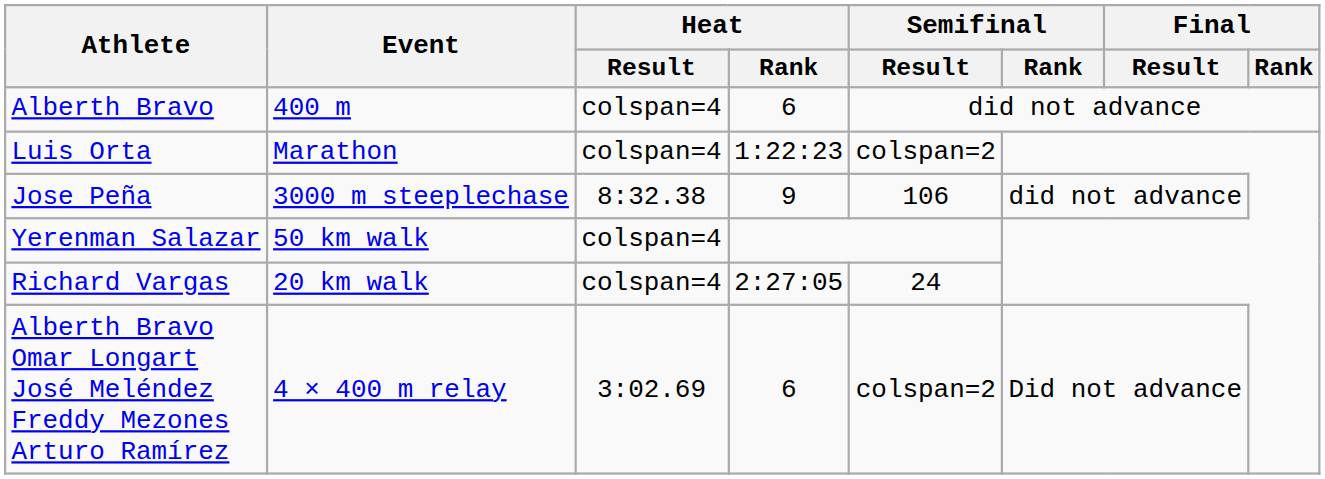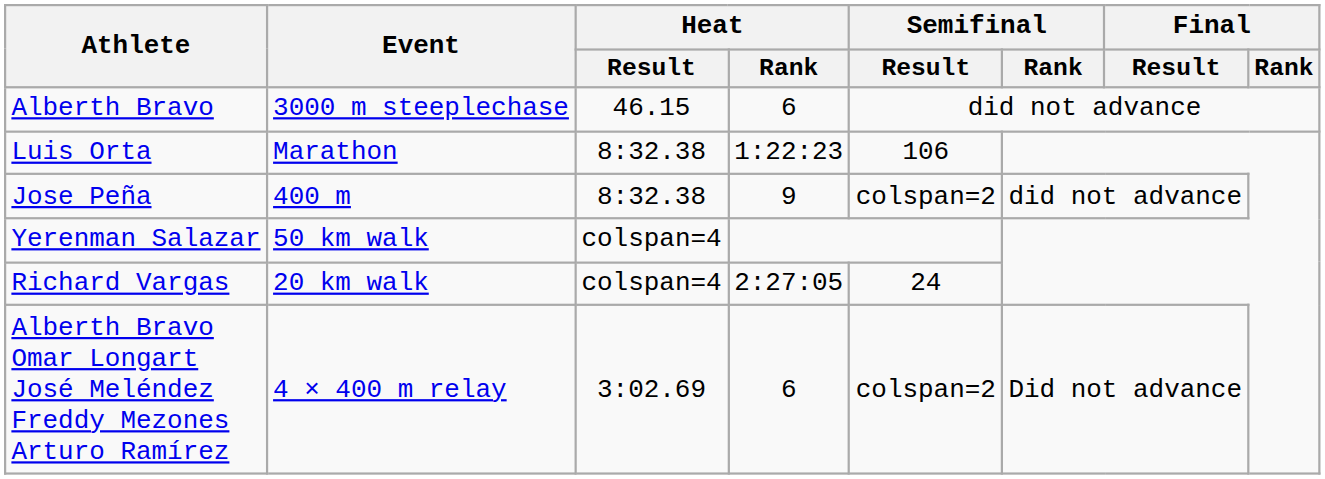(312, 109) 400 m -> (421, 109) 3000 m steeplechase
(652, 109) colspan=4 -> (652, 109) 46.15
(652, 153) colspan=4 -> (652, 153) 8:32.38
(926, 153) colspan=2 -> (926, 153) 106
(421, 196) 3000 m steeplechase -> (312, 196) 400 m
(926, 196) 106 -> (926, 196) colspan=2
